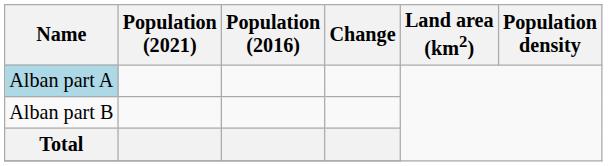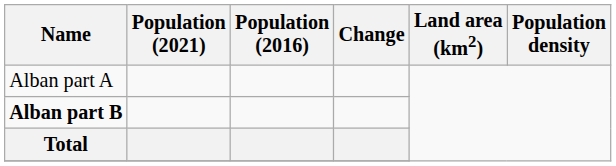(61, 80) lightblue background -> (61, 80) no background
(61, 112) normal -> (66, 112) bold
